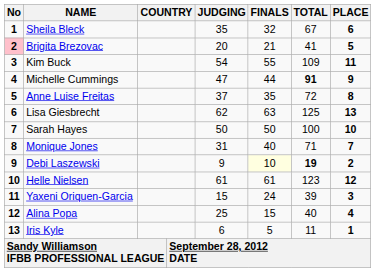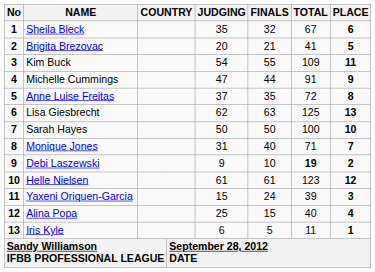(14, 46) pink background -> (14, 46) no background
(311, 79) bold -> (311, 79) normal
(270, 163) lightyellow background -> (270, 163) no background
